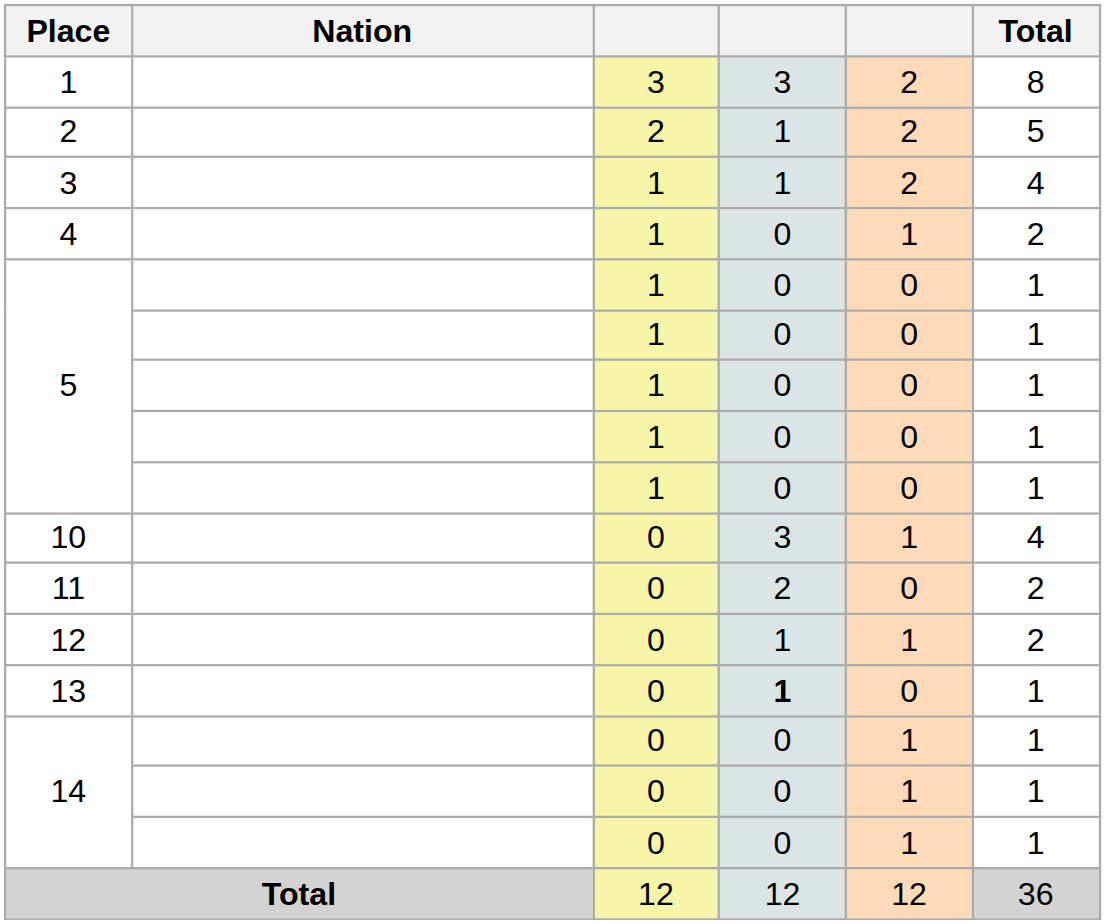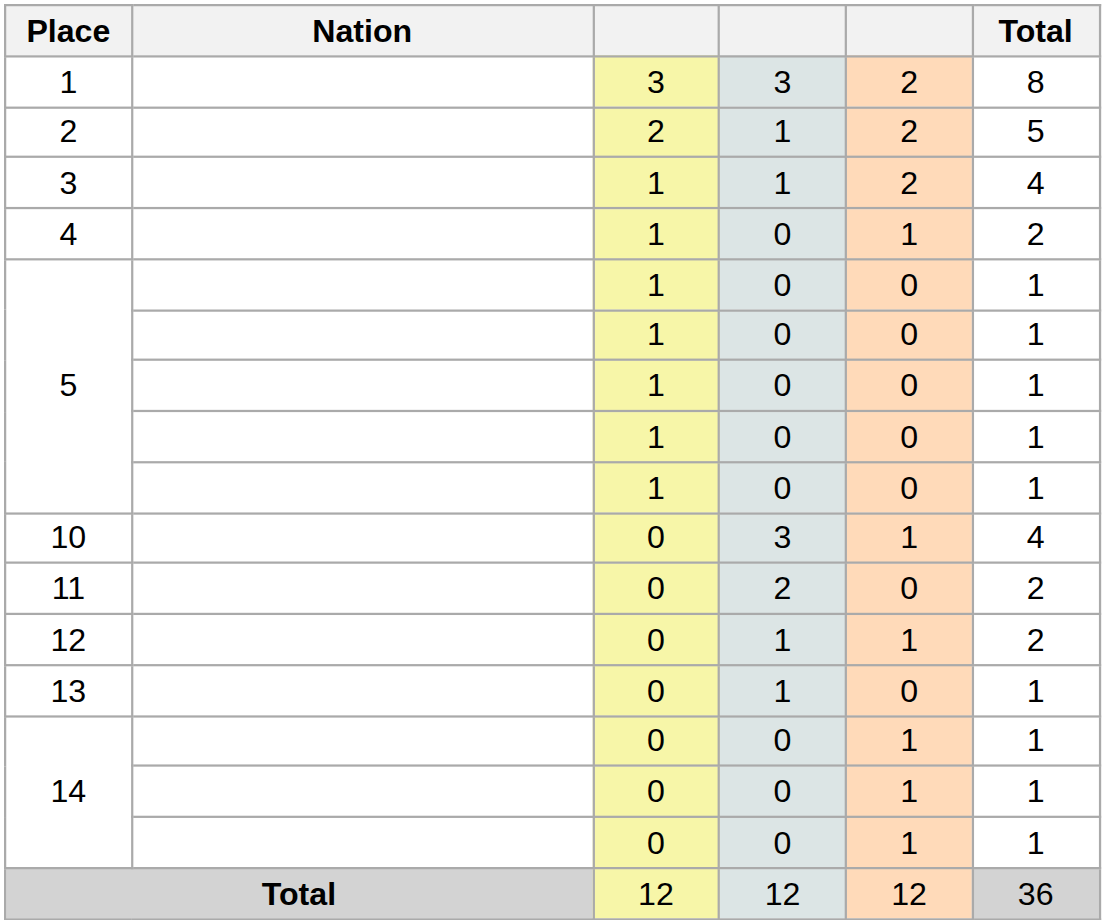(783, 690) bold -> (783, 690) normal
